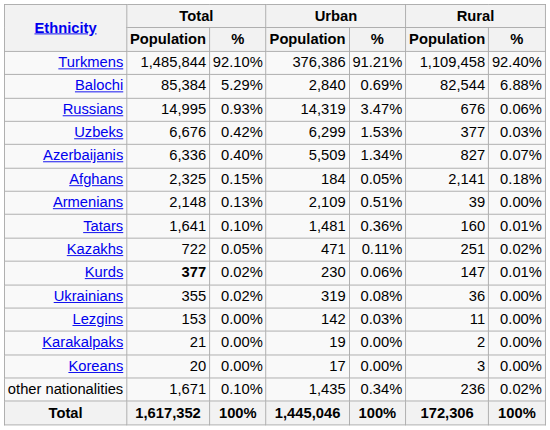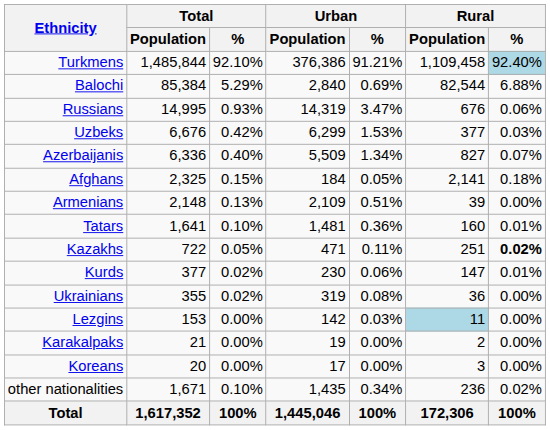(517, 62) no background -> (517, 62) lightblue background
(521, 249) normal -> (521, 249) bold
(194, 272) bold -> (194, 272) normal
(478, 319) no background -> (478, 319) lightblue background
